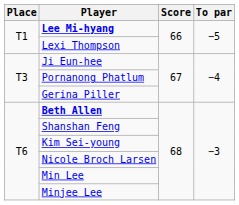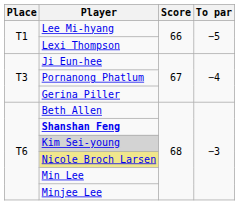(78, 29) bold -> (78, 29) normal
(72, 110) bold -> (72, 110) normal
(81, 127) normal -> (81, 127) bold
(81, 143) no background -> (81, 143) lightgrey background
(99, 159) no background -> (99, 159) khaki background
